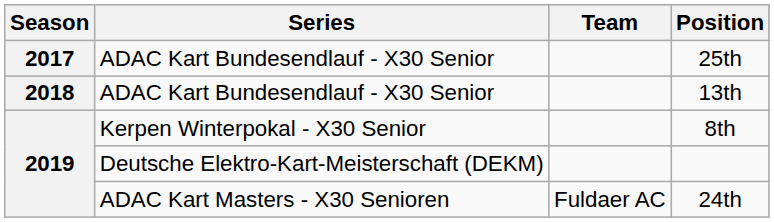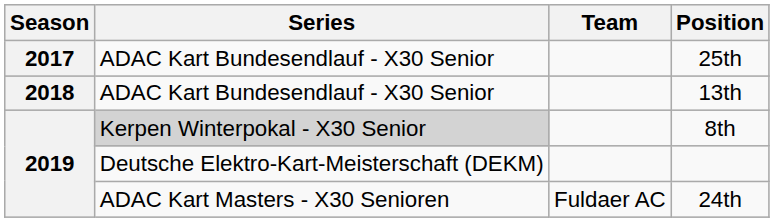(263, 129) no background -> (263, 129) lightgrey background
